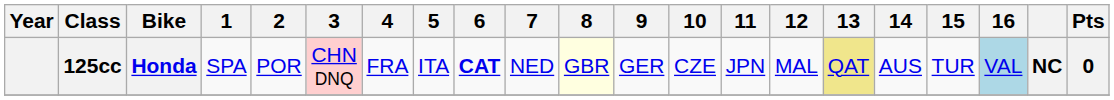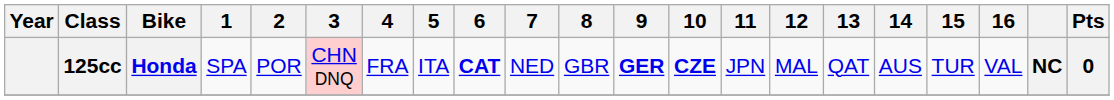(587, 66) lightyellow background -> (587, 66) no background
(642, 66) normal -> (642, 66) bold
(695, 66) normal -> (695, 66) bold
(848, 66) khaki background -> (848, 66) no background
(1003, 66) lightblue background -> (1003, 66) no background
